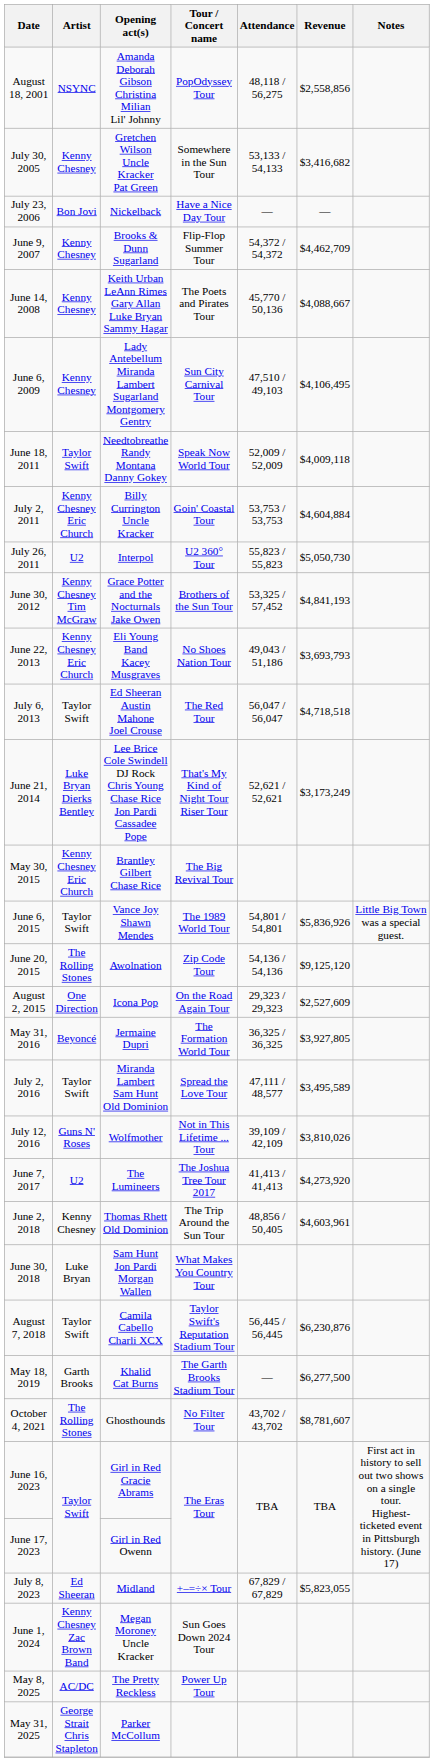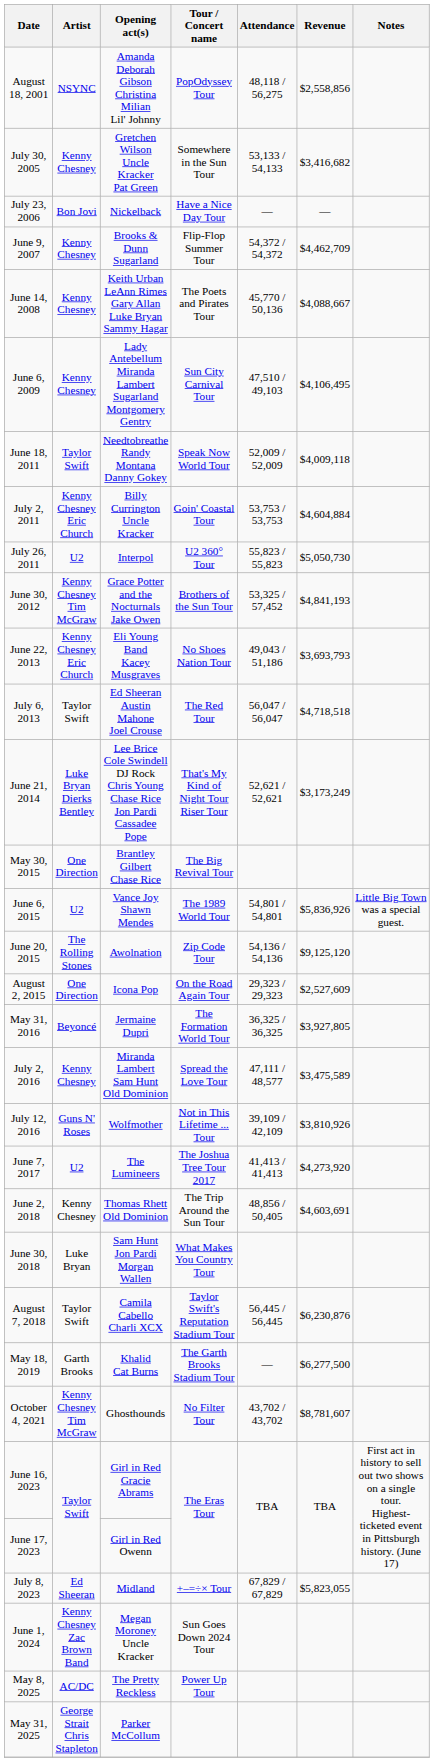(77, 873) Kenny Chesney Eric Church -> (77, 866) One Direction
(77, 922) Taylor Swift -> (77, 909) U2
(77, 1087) Taylor Swift -> (77, 1075) Kenny Chesney
(325, 1087) $3,495,589 -> (325, 1075) $3,475,589
(325, 1137) $3,810,026 -> (325, 1124) $3,810,926
(325, 1223) $4,603,961 -> (325, 1210) $4,603,691
(77, 1420) The Rolling Stones -> (77, 1413) Kenny Chesney Tim McGraw
